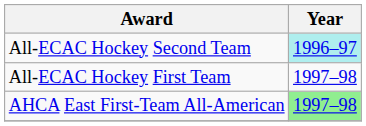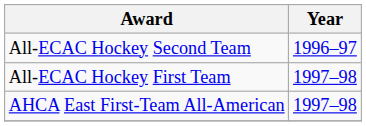(325, 47) paleturquoise background -> (325, 47) no background
(325, 105) lightgreen background -> (325, 105) no background
